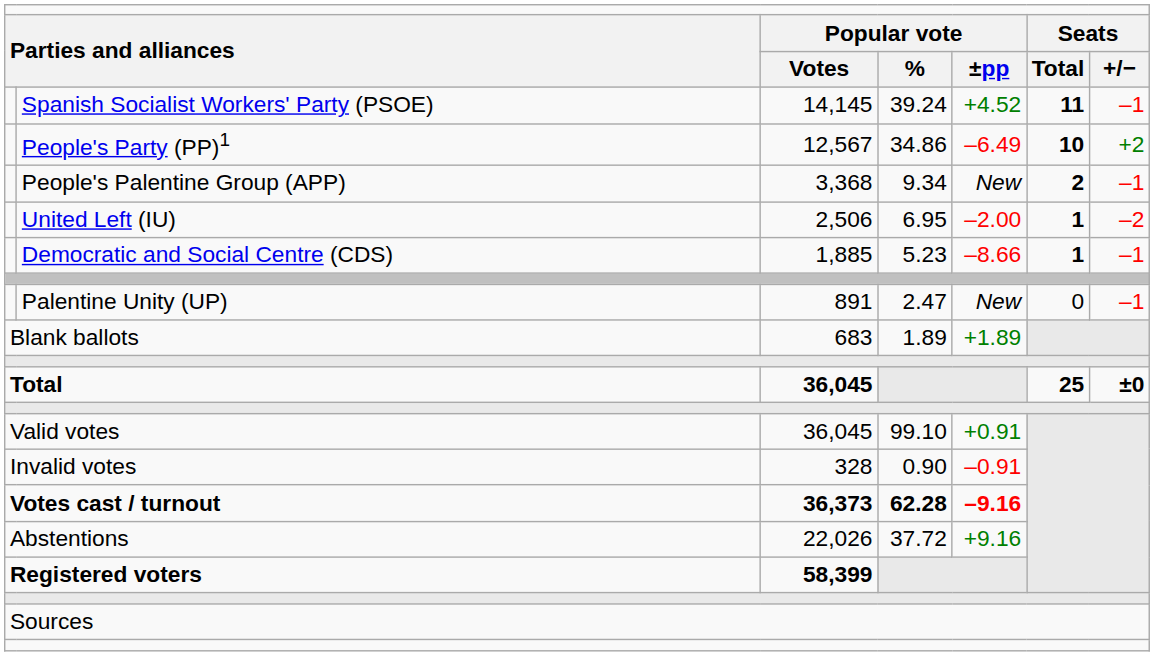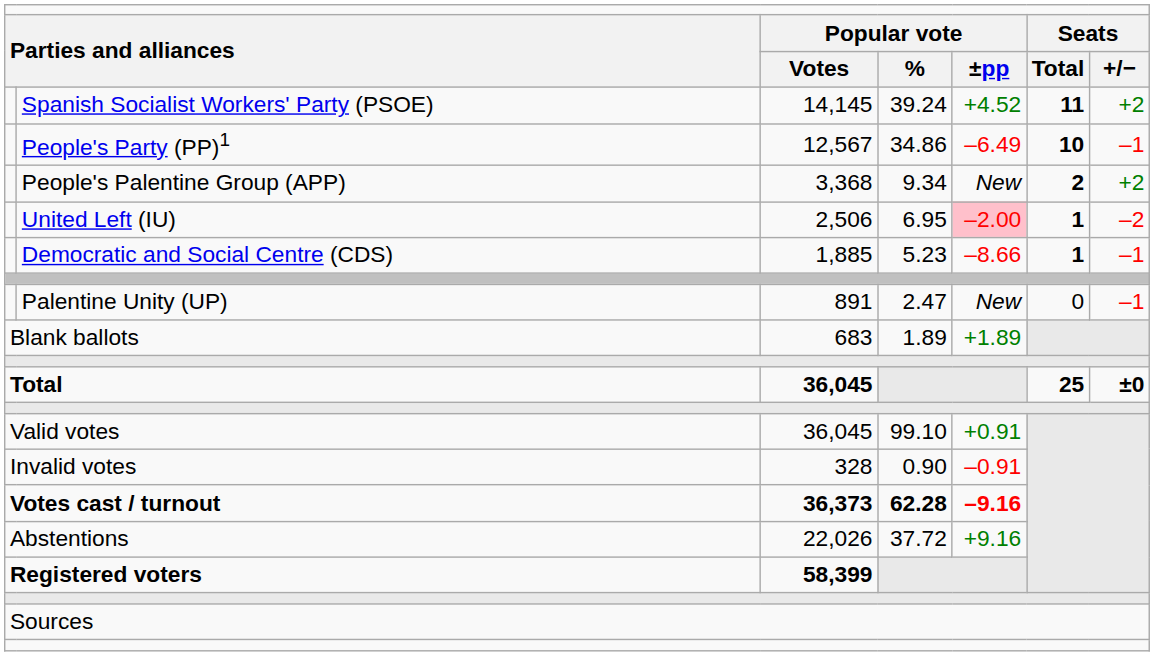(1132, 105) –1 -> (1131, 105) +2
(1131, 144) +2 -> (1132, 144) –1
(1132, 183) –1 -> (1131, 183) +2
(993, 219) no background -> (993, 219) pink background
